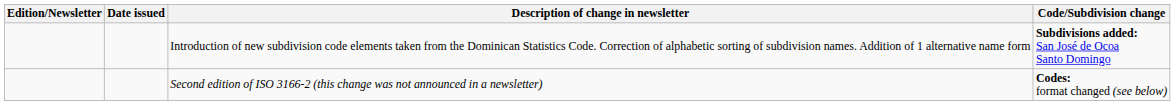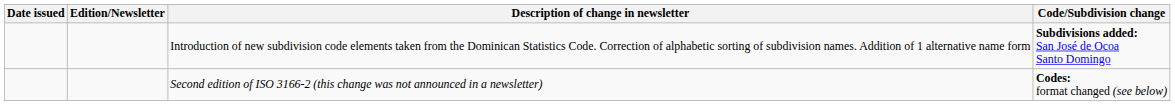columns swapped: (54, 13) <-> (136, 13)
